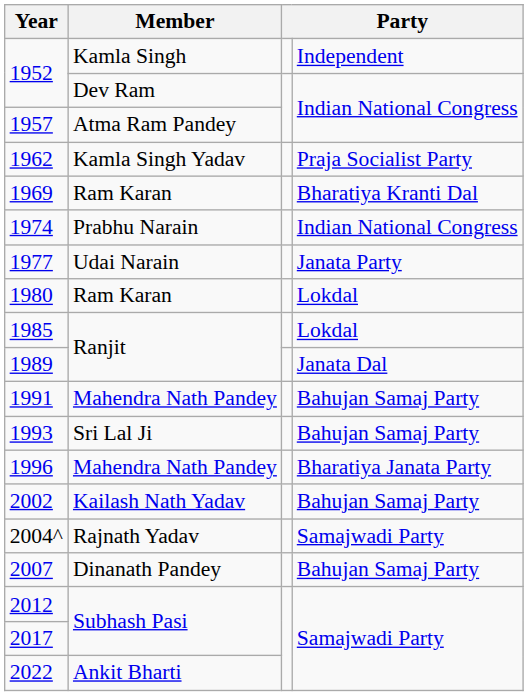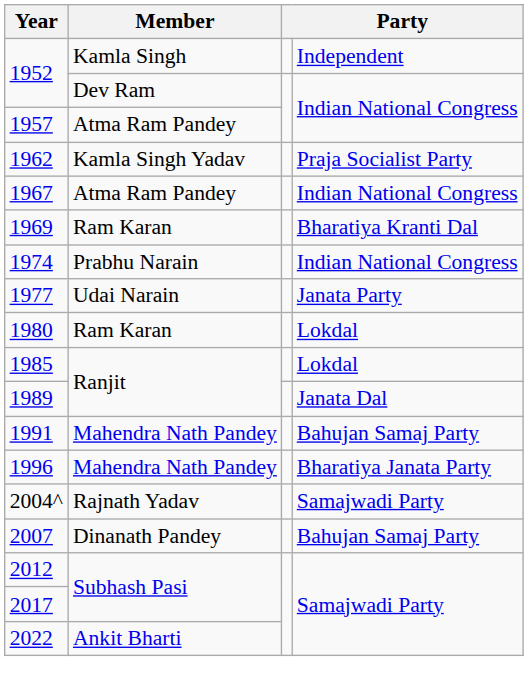+ row: (31, 192)
- row: (31, 432)
- row: (31, 501)
